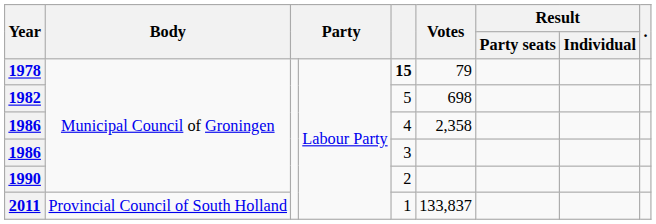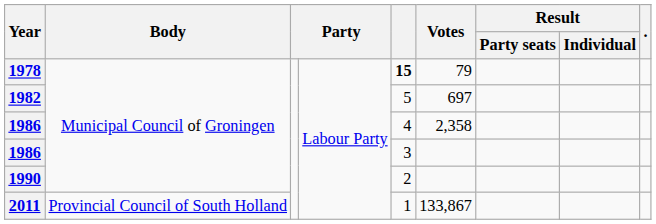(460, 98) 698 -> (460, 98) 697
(446, 206) 133,837 -> (446, 206) 133,867
